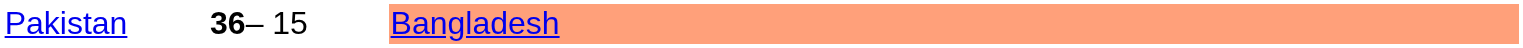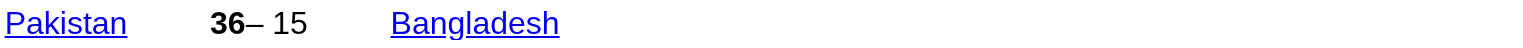(475, 23) lightsalmon background -> (475, 23) no background
